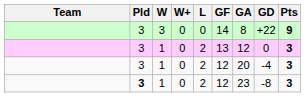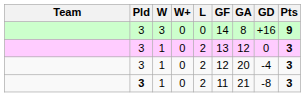(266, 30) +22 -> (266, 30) +16
(222, 83) 12 -> (222, 83) 11
(243, 83) 23 -> (243, 83) 21
